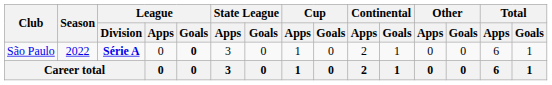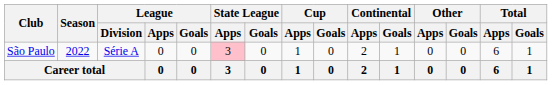(121, 51) bold -> (121, 51) normal
(194, 51) bold -> (194, 51) normal
(228, 51) no background -> (228, 51) pink background
